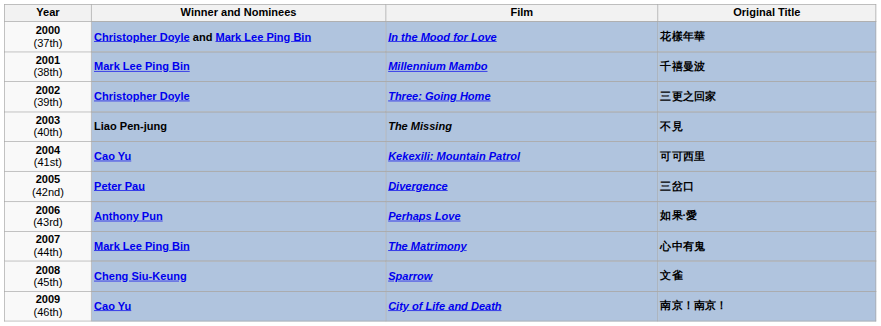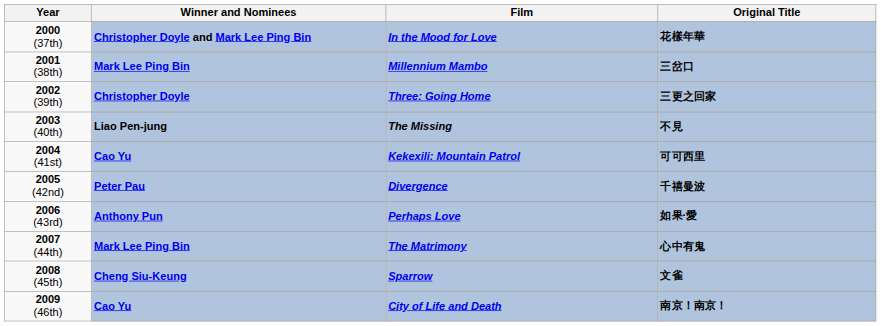(683, 66) 千禧曼波 -> (677, 66) 三岔口
(677, 186) 三岔口 -> (683, 186) 千禧曼波
